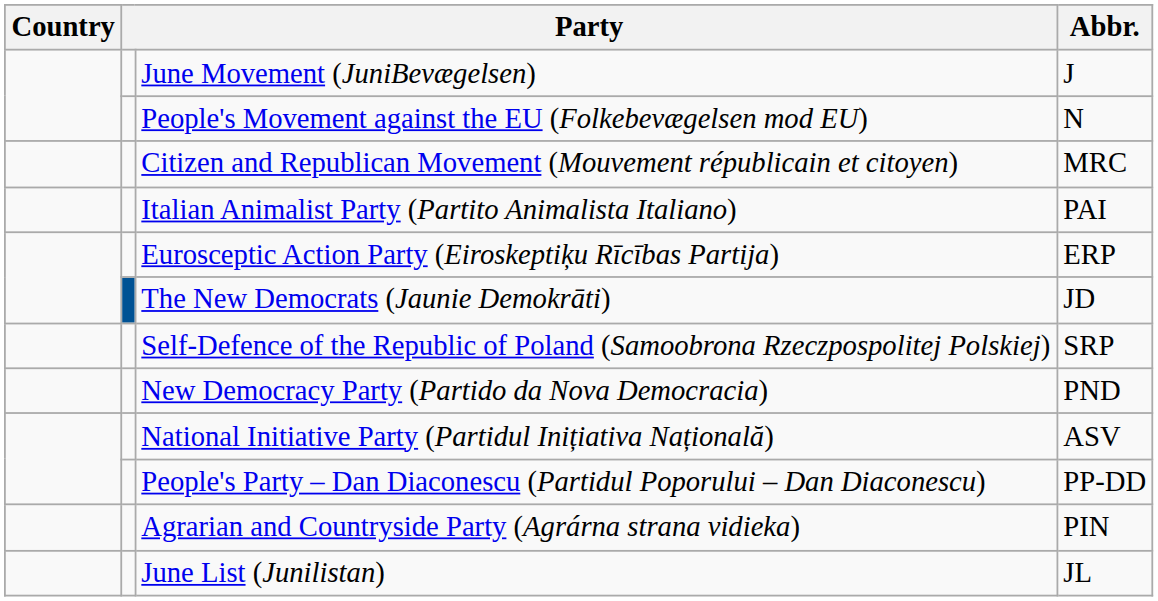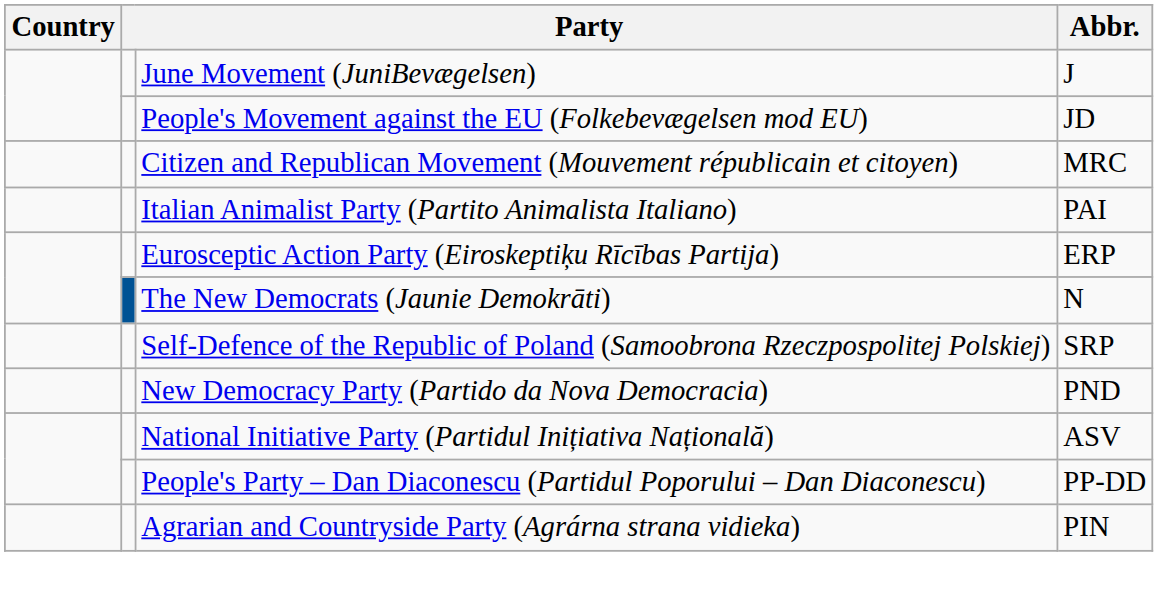(1074, 118) N -> (1079, 118) JD
(1079, 299) JD -> (1074, 299) N
- row: (263, 572)
